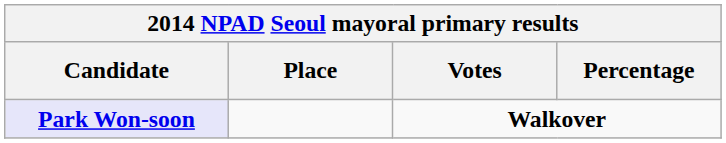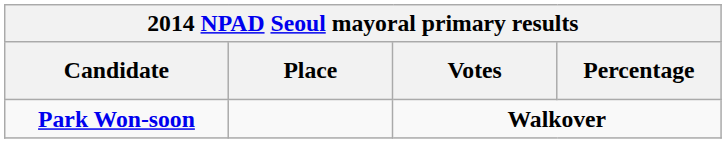(116, 118) lavender background -> (116, 118) no background
